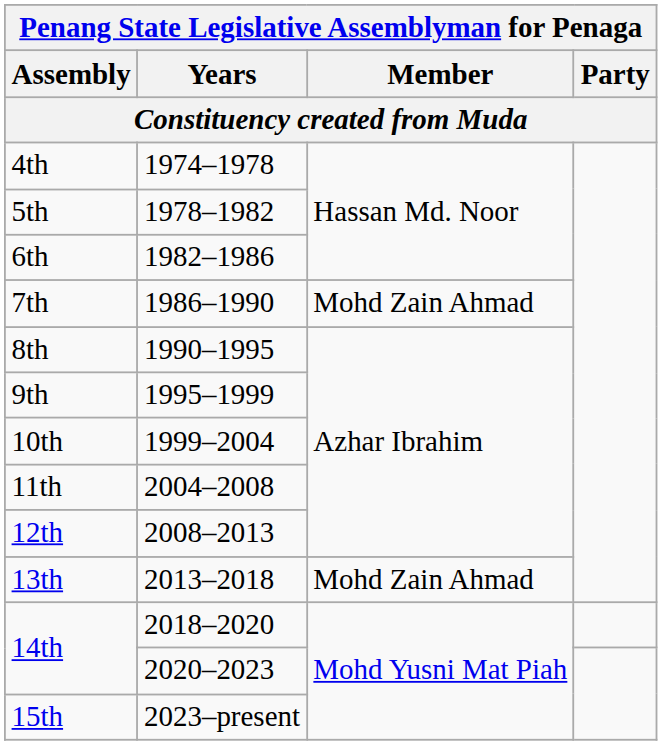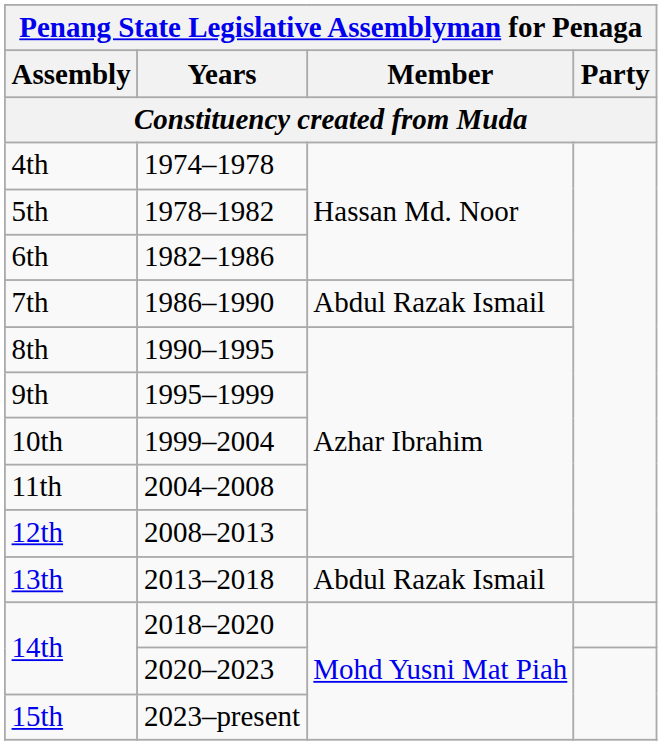(424, 303) Mohd Zain Ahmad -> (429, 303) Abdul Razak Ismail
(424, 578) Mohd Zain Ahmad -> (429, 578) Abdul Razak Ismail
